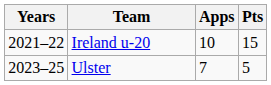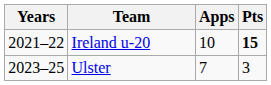(250, 42) normal -> (250, 42) bold
(246, 67) 5 -> (246, 67) 3
